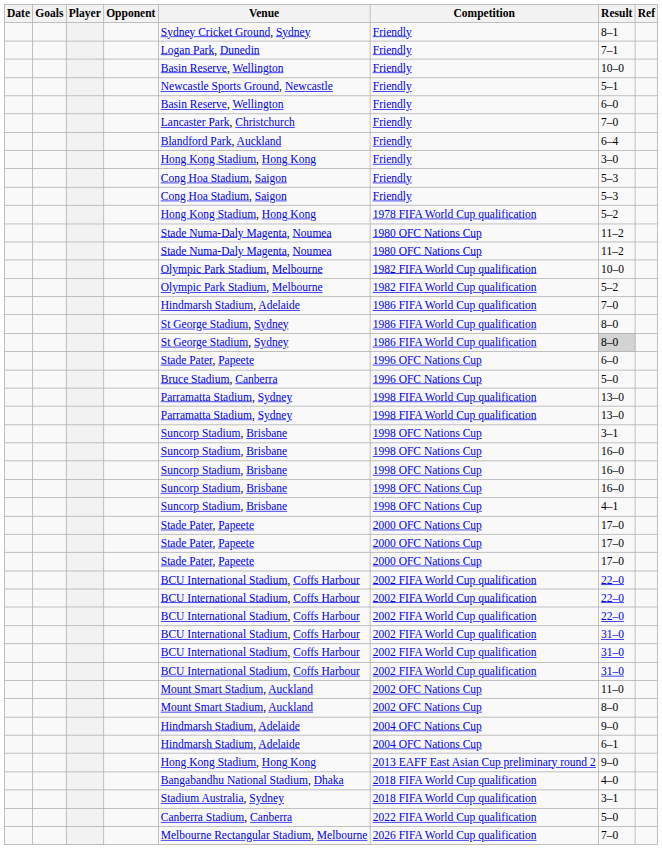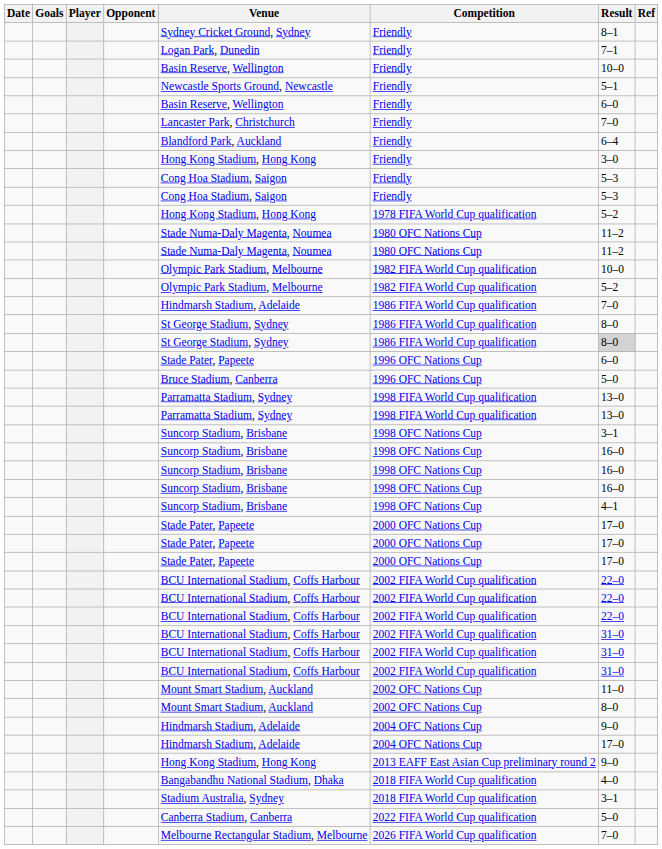(610, 744) 6–1 -> (613, 744) 17–0
